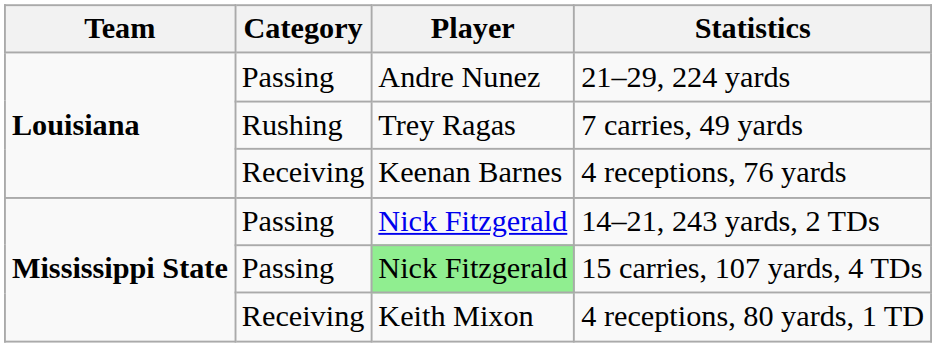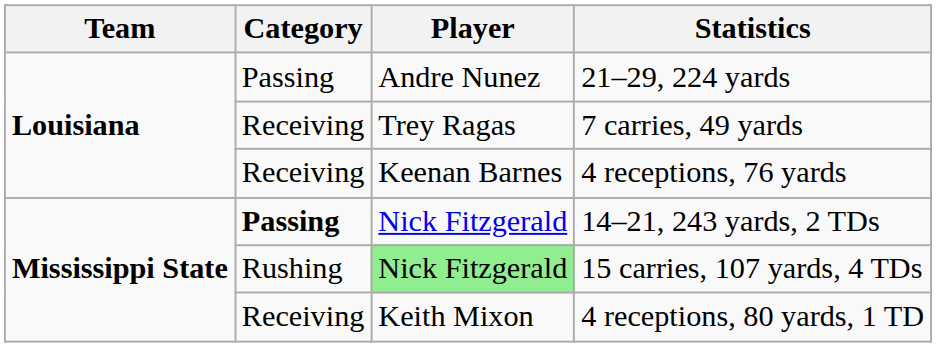(292, 124) Rushing -> (303, 124) Receiving
(288, 220) normal -> (291, 220) bold
(288, 268) Passing -> (292, 268) Rushing
